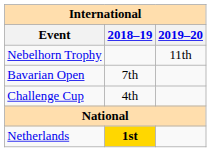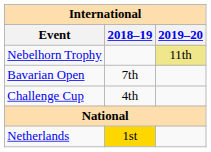(181, 55) no background -> (181, 55) khaki background
(130, 136) bold -> (130, 136) normal
